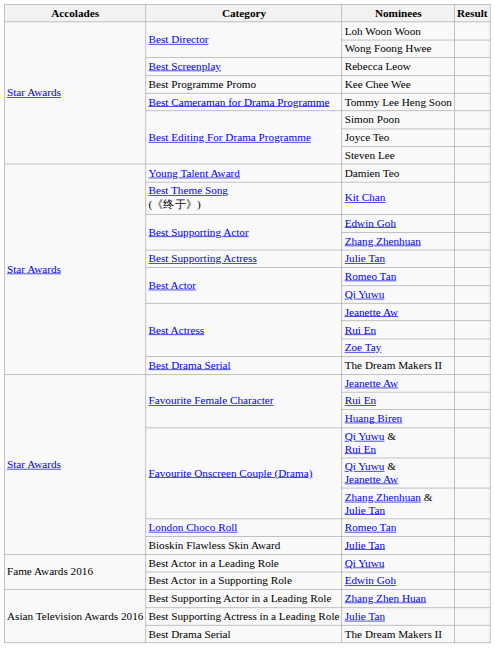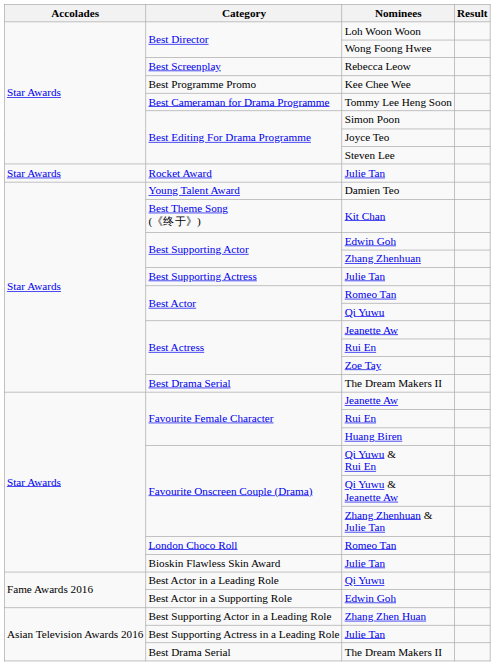+ row: (180, 173)
